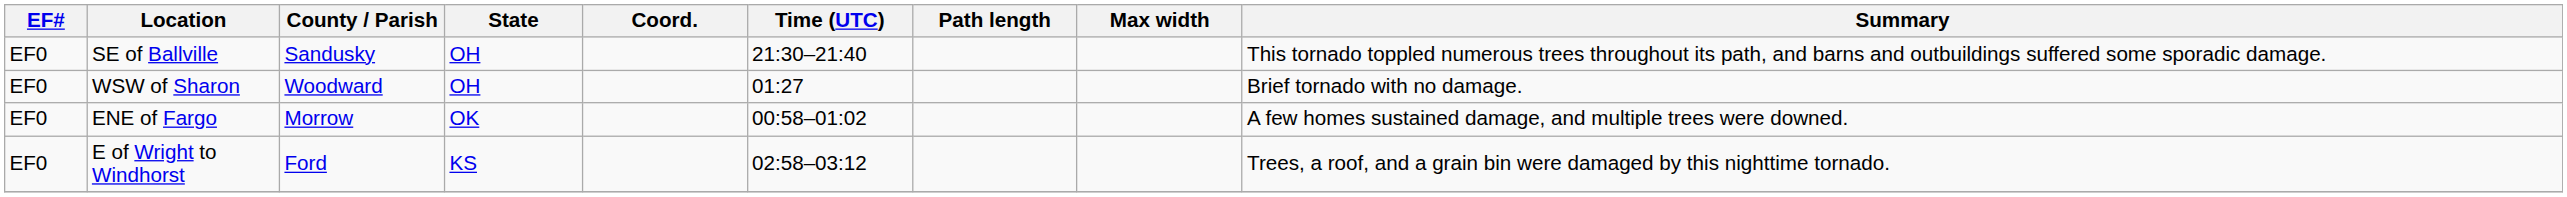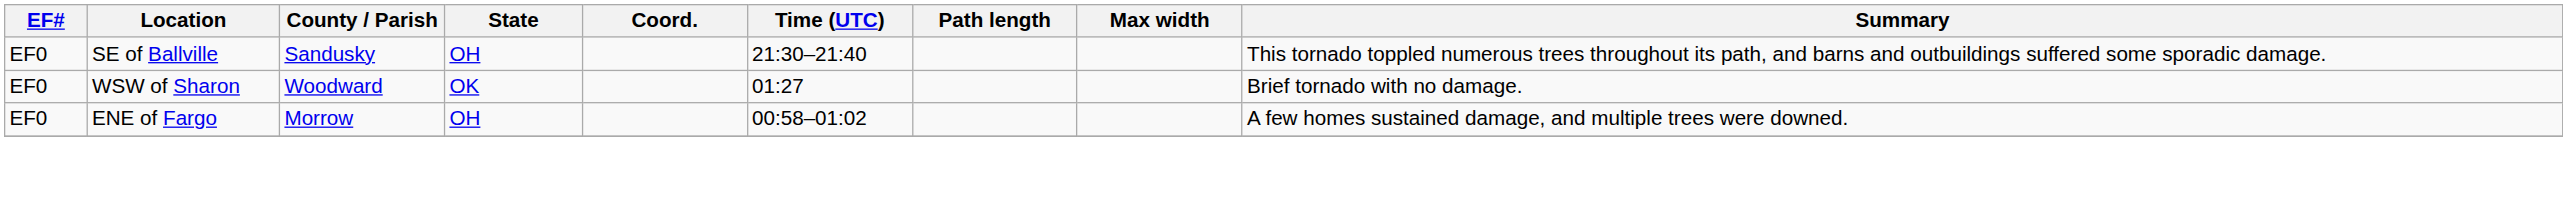(465, 86) OH -> (464, 86) OK
(464, 119) OK -> (465, 119) OH
- row: (154, 163)
